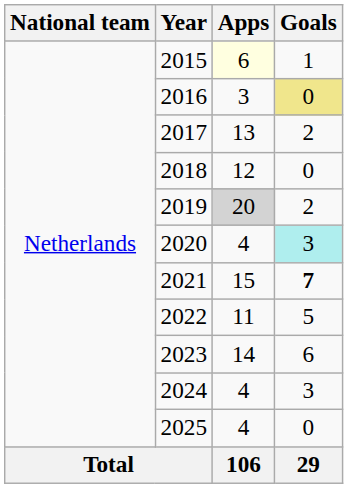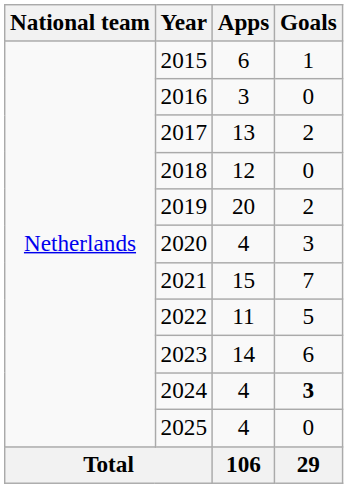(243, 59) lightyellow background -> (243, 59) no background
(308, 96) khaki background -> (308, 96) no background
(243, 206) lightgrey background -> (243, 206) no background
(308, 243) paleturquoise background -> (308, 243) no background
(308, 280) bold -> (308, 280) normal
(308, 390) normal -> (308, 390) bold
